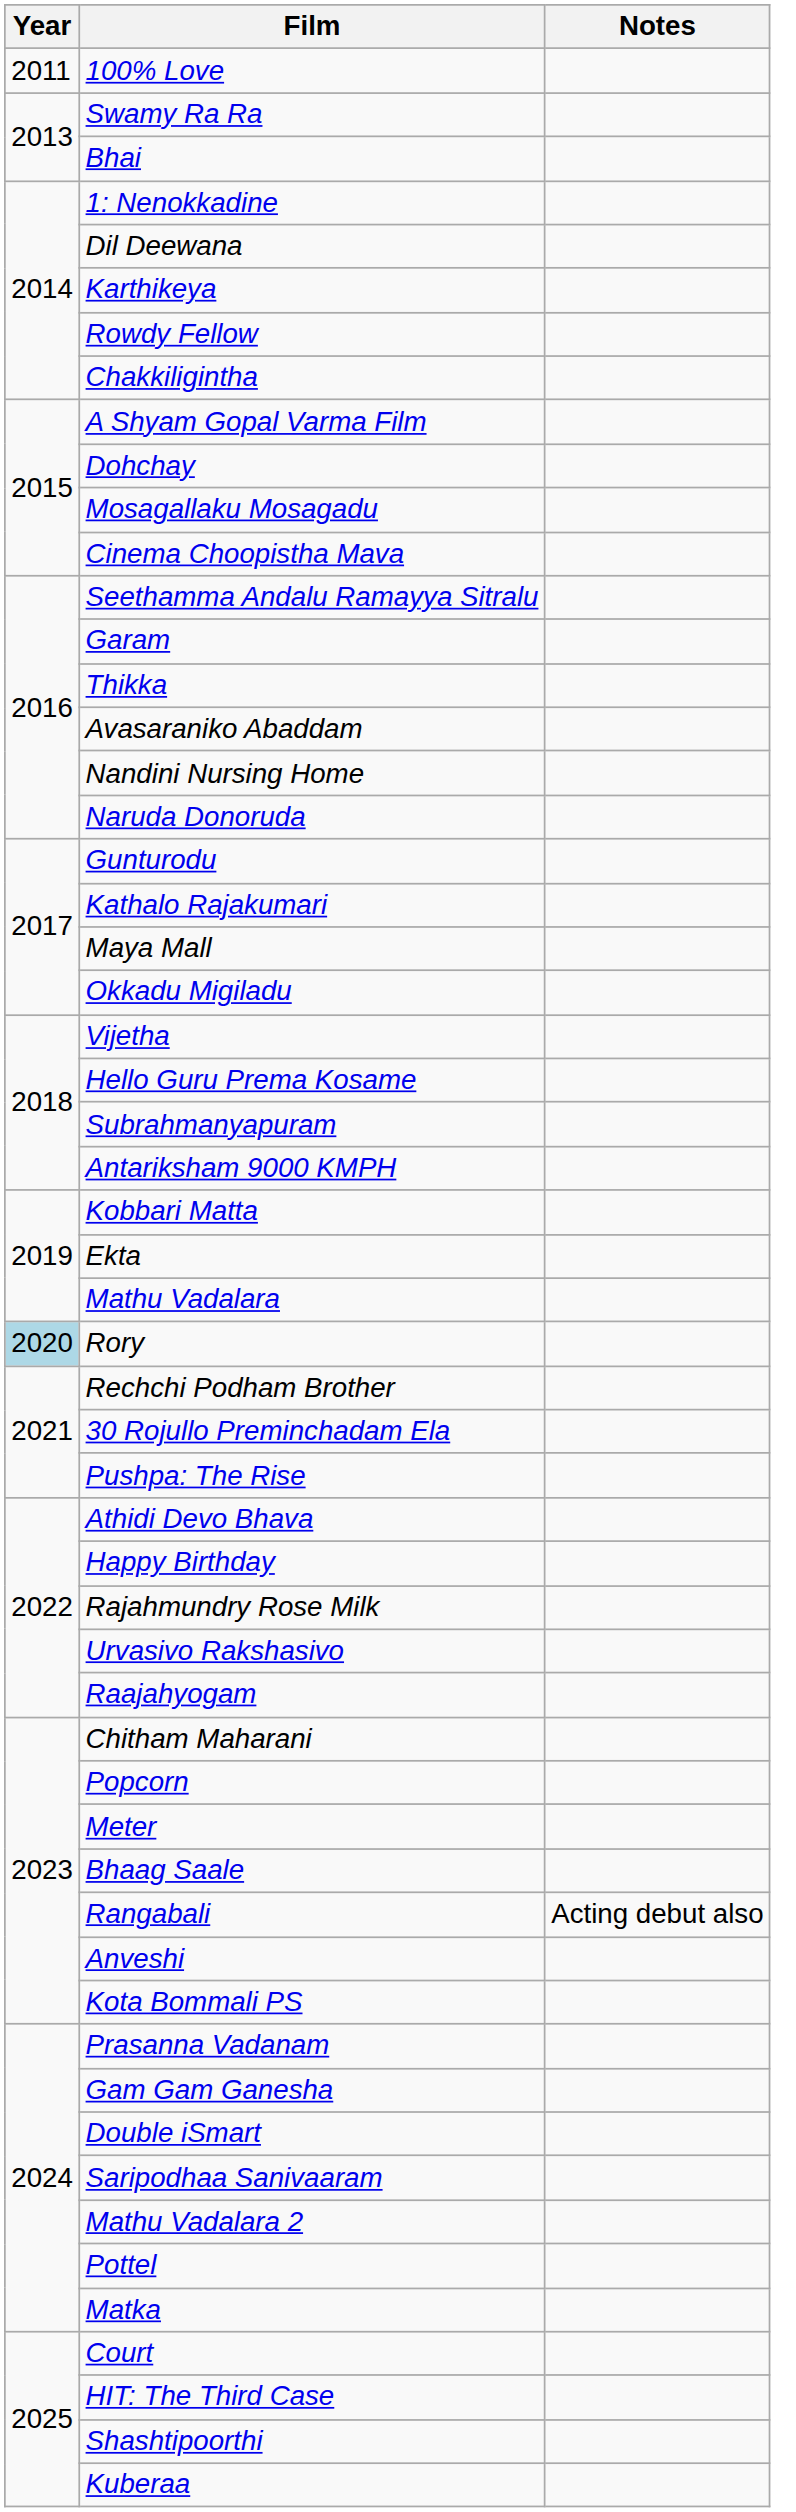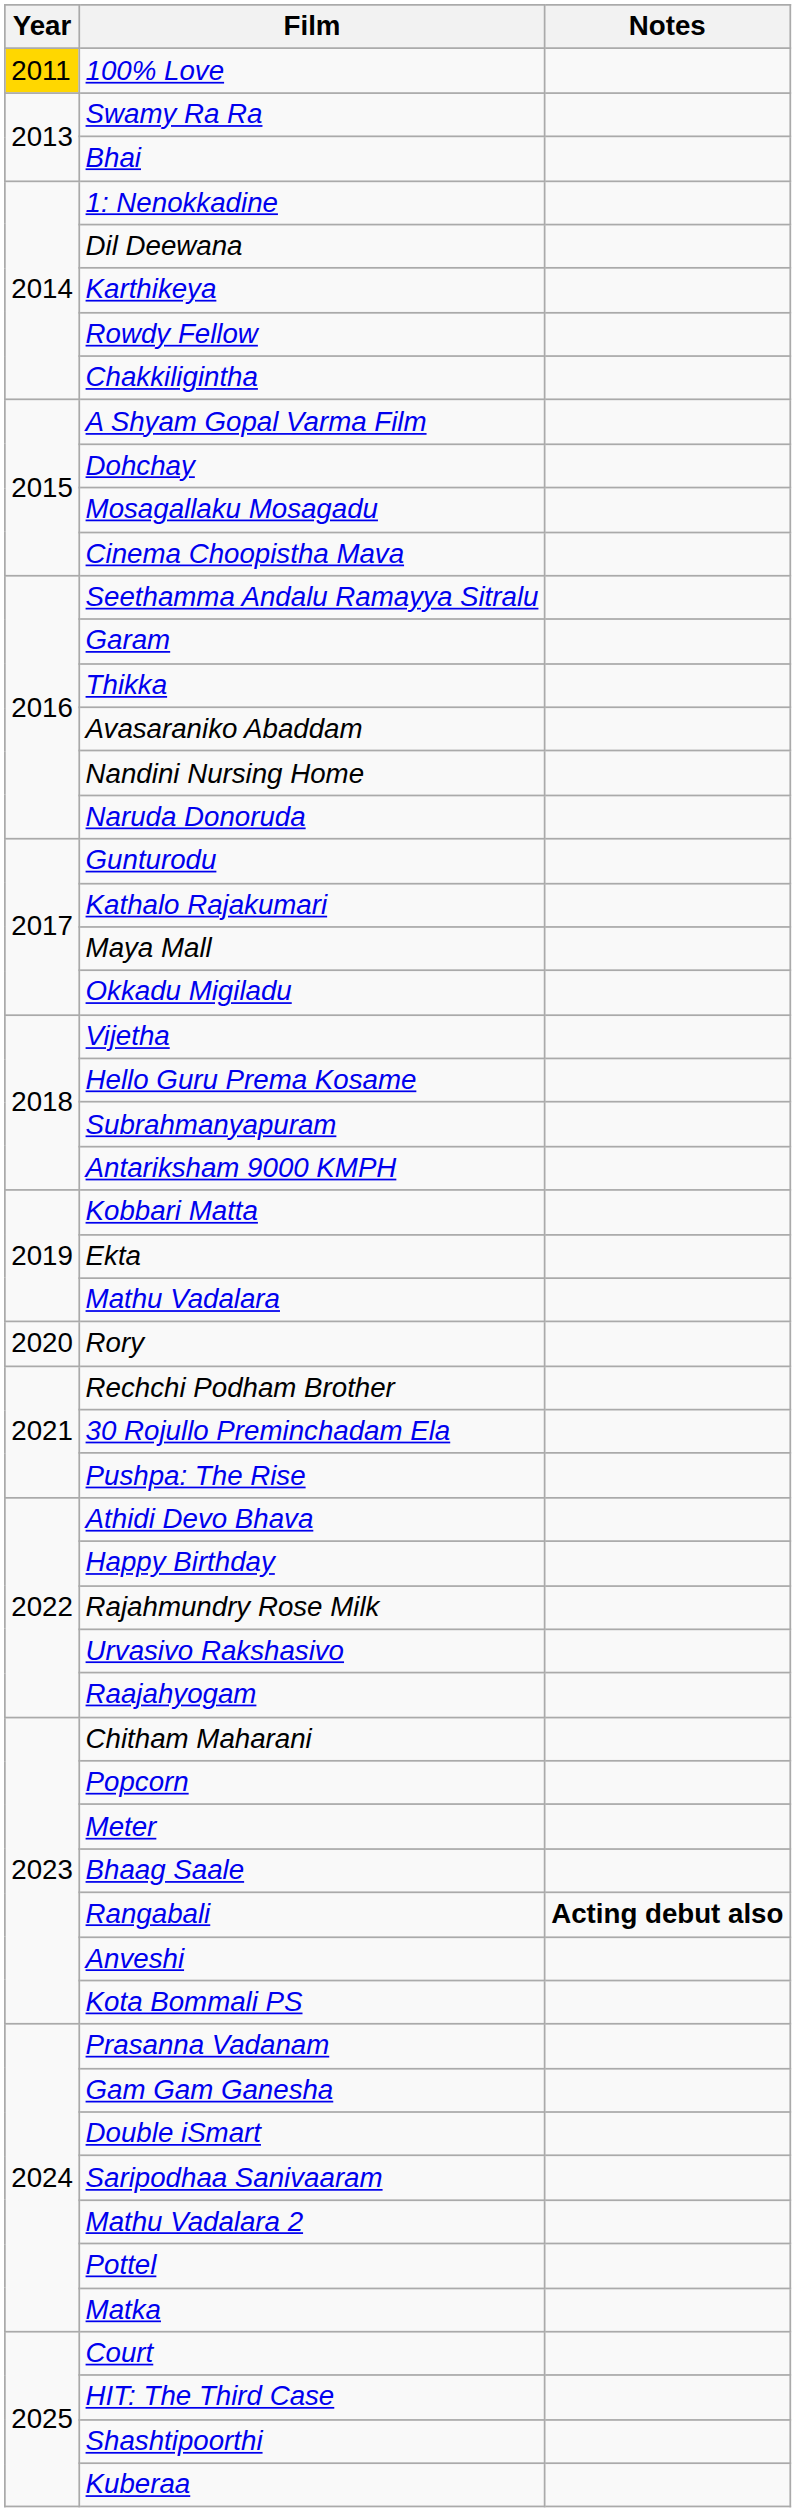(41, 70) no background -> (41, 70) gold background
(42, 1343) lightblue background -> (42, 1343) no background
(657, 1914) normal -> (667, 1914) bold
